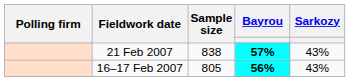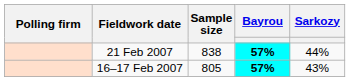(317, 52) 43% -> (317, 52) 44%
(263, 69) 56% -> (263, 69) 57%
